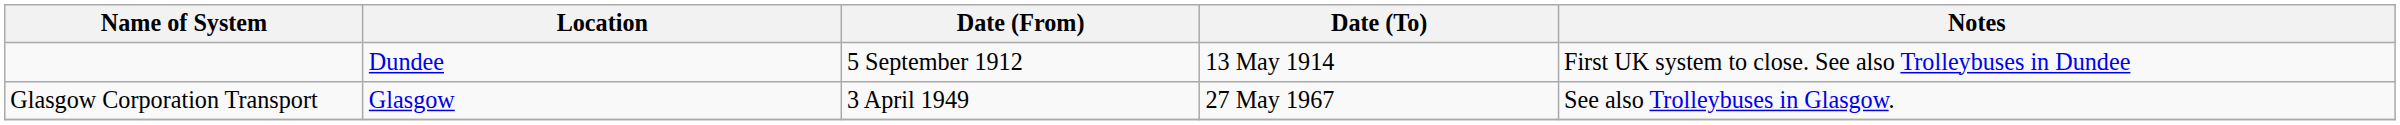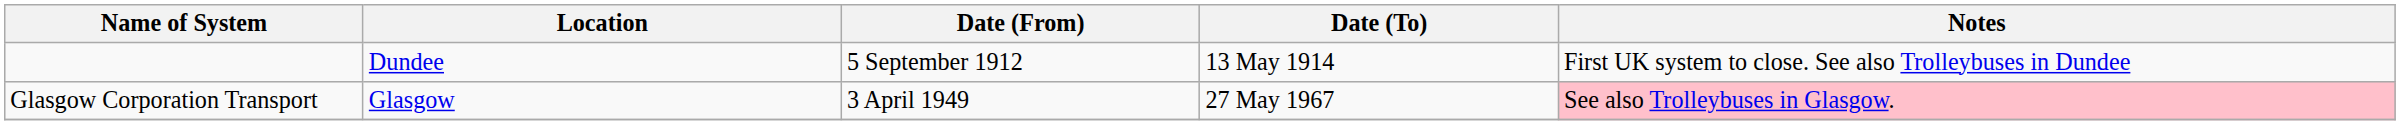(1729, 100) no background -> (1729, 100) pink background
